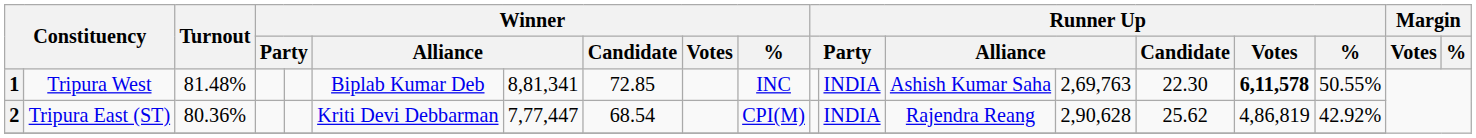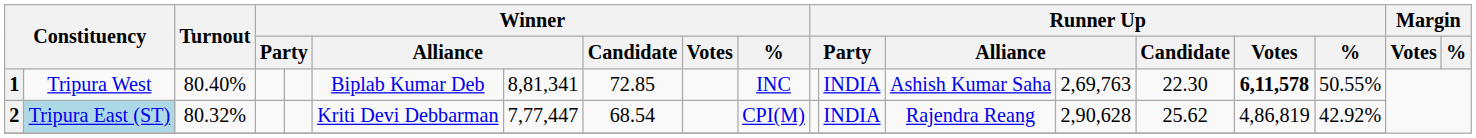(215, 84) 81.48% -> (215, 84) 80.40%
(99, 116) no background -> (99, 116) lightblue background
(215, 116) 80.36% -> (215, 116) 80.32%
